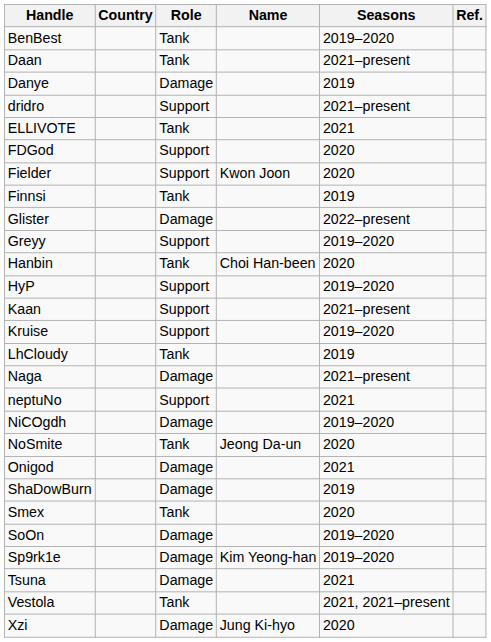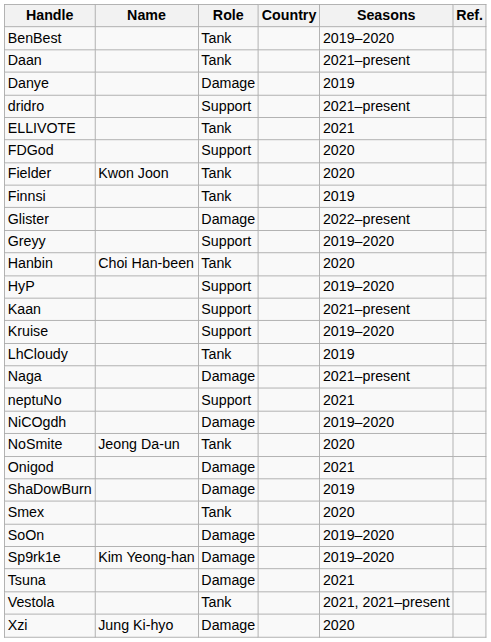columns swapped: (268, 15) <-> (125, 15)
(184, 173) Support -> (216, 173) Tank
